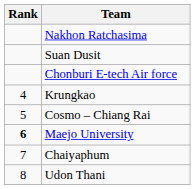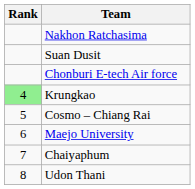(23, 94) no background -> (23, 94) lightgreen background
(23, 134) bold -> (23, 134) normal
